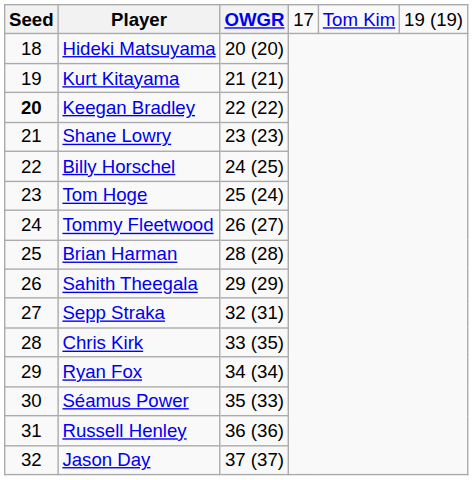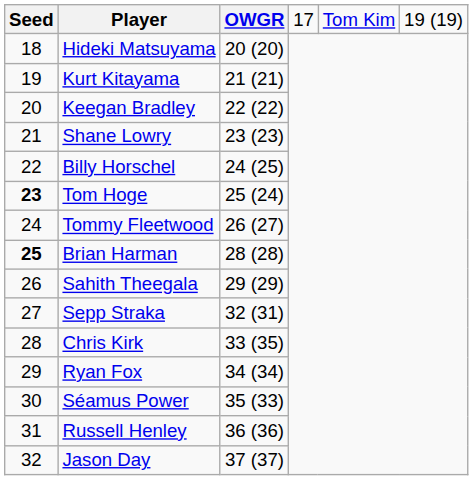(31, 107) bold -> (31, 107) normal
(31, 195) normal -> (31, 195) bold
(31, 254) normal -> (31, 254) bold
